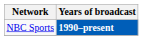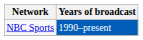(97, 28) bold -> (97, 28) normal
